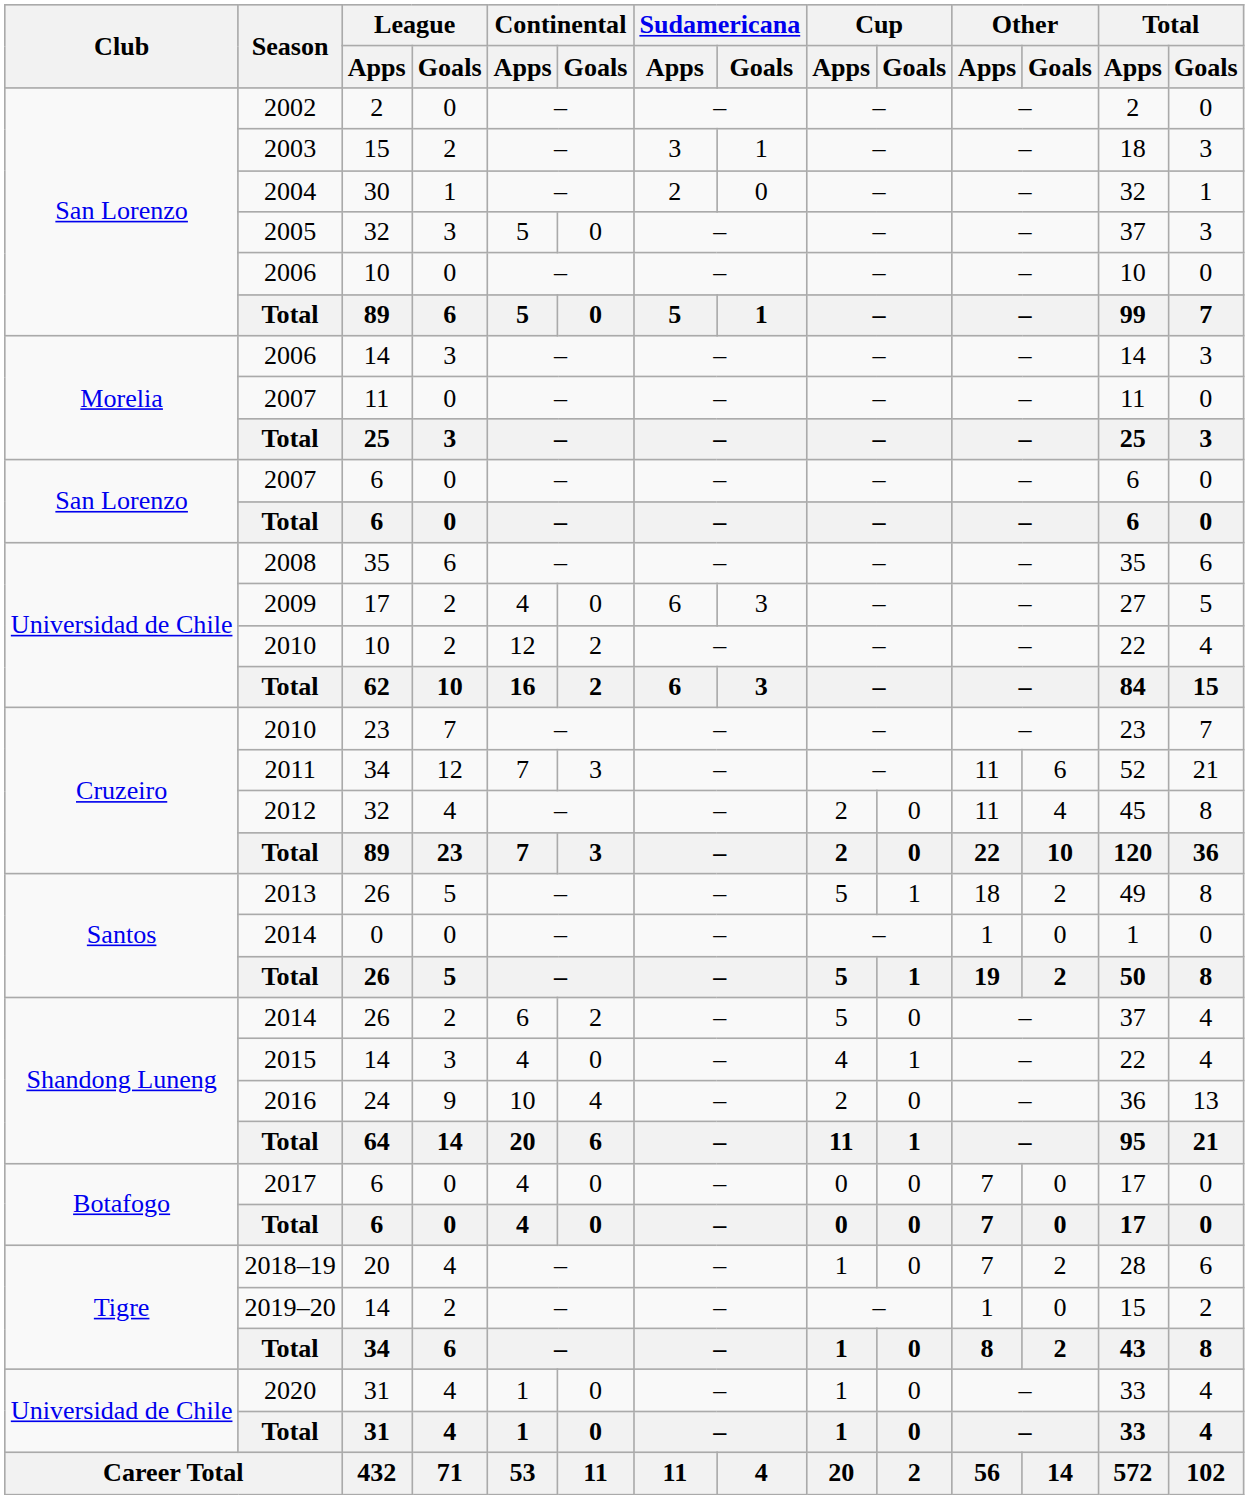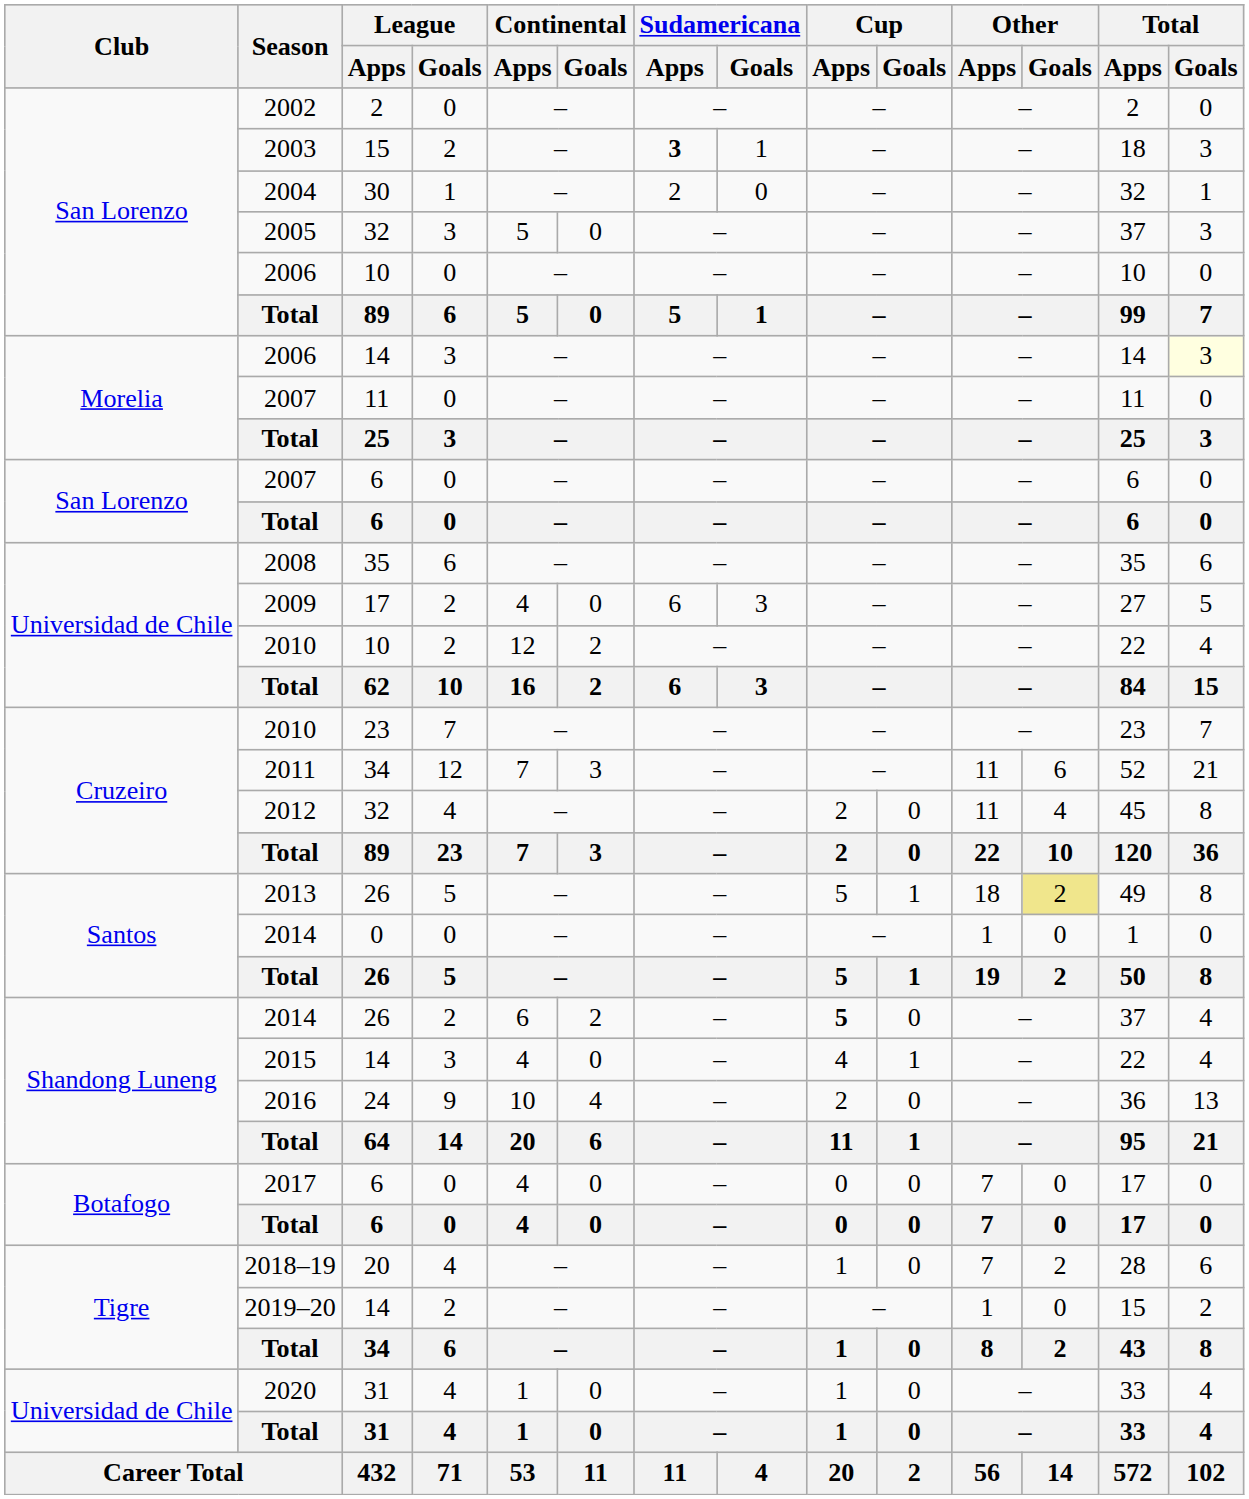(675, 149) normal -> (675, 149) bold
(1206, 356) no background -> (1206, 356) lightyellow background
(1060, 893) no background -> (1060, 893) khaki background
(841, 1017) normal -> (841, 1017) bold
